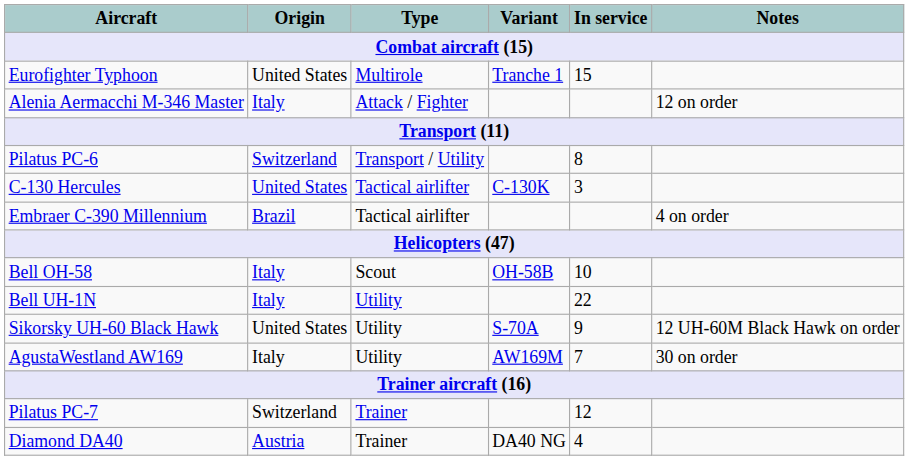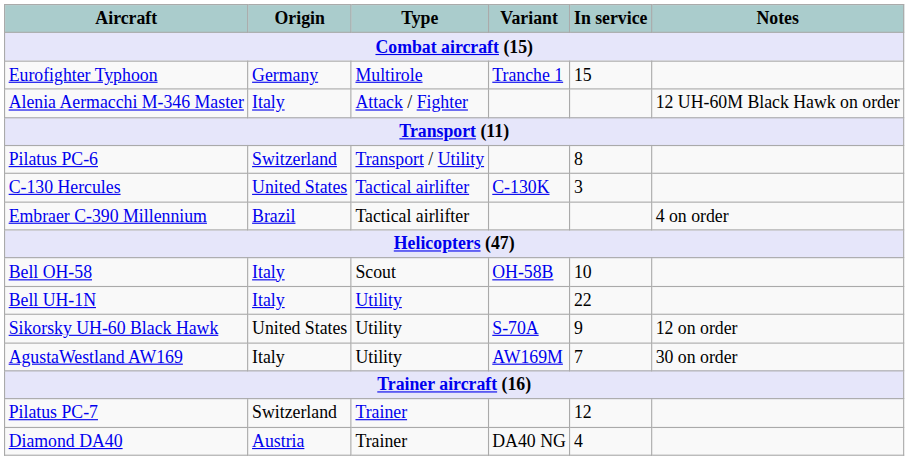(300, 74) United States -> (285, 74) Germany
(697, 103) 12 on order -> (778, 103) 12 UH-60M Black Hawk on order
(778, 328) 12 UH-60M Black Hawk on order -> (697, 328) 12 on order
